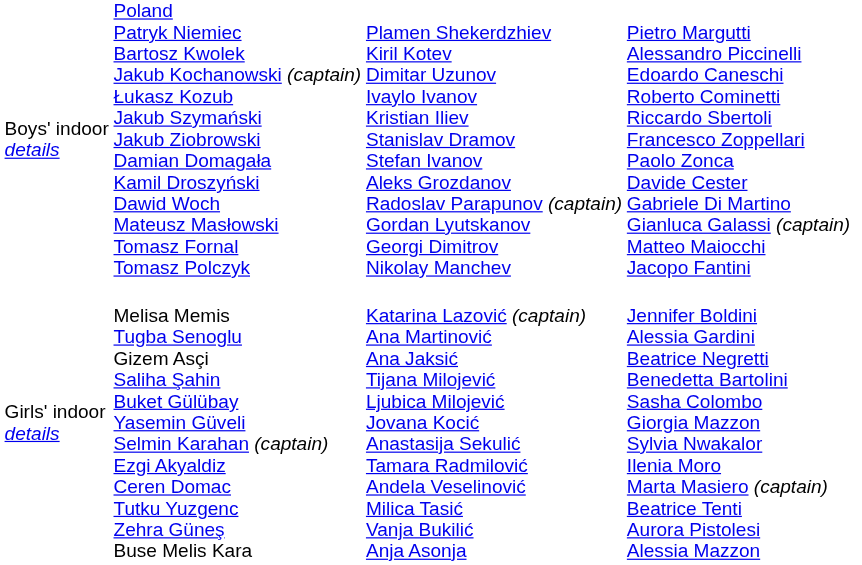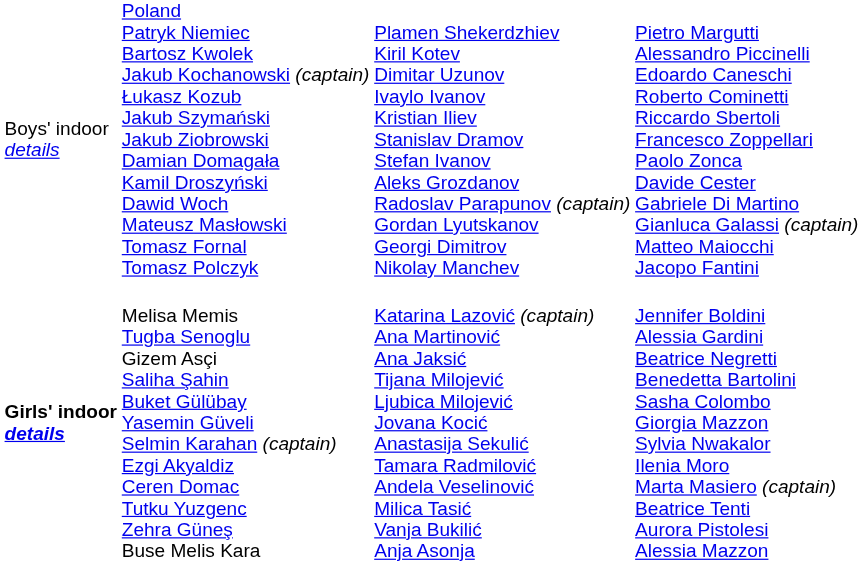(55, 422) normal -> (61, 422) bold
